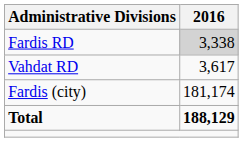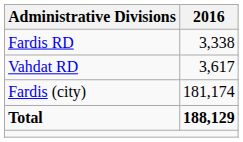(217, 42) lightgrey background -> (217, 42) no background
